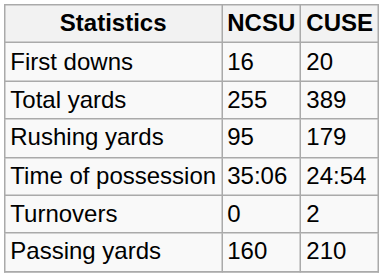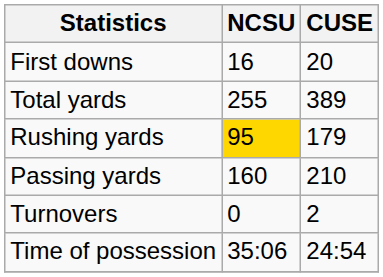(241, 137) no background -> (241, 137) gold background
rows swapped: (86, 251) <-> (113, 175)
